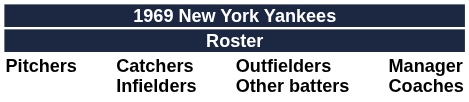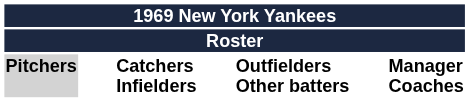(41, 66) no background -> (41, 66) lightgrey background
